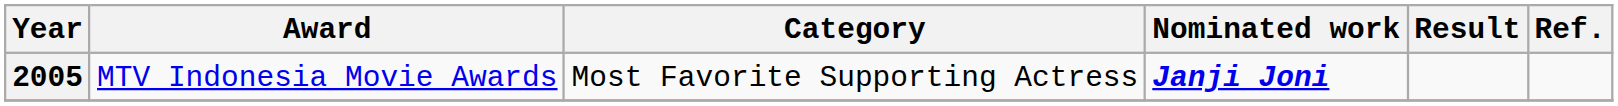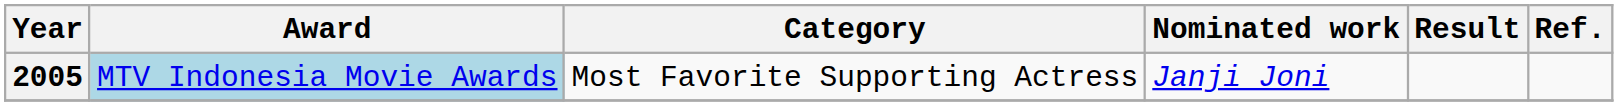(327, 77) no background -> (327, 77) lightblue background
(1241, 77) bold -> (1241, 77) normal
